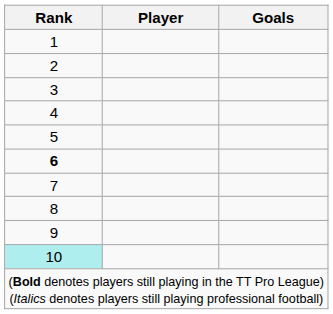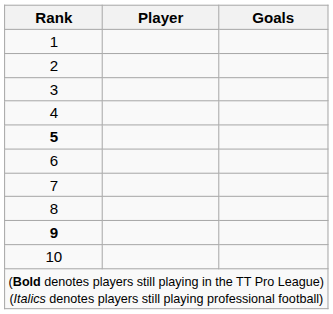(54, 137) normal -> (54, 137) bold
(54, 161) bold -> (54, 161) normal
(54, 233) normal -> (54, 233) bold
(54, 256) paleturquoise background -> (54, 256) no background
